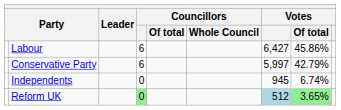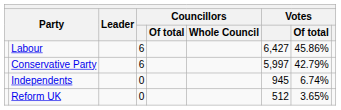(142, 97) lightgreen background -> (142, 97) no background
(280, 97) lightblue background -> (280, 97) no background
(314, 97) lightgreen background -> (314, 97) no background
